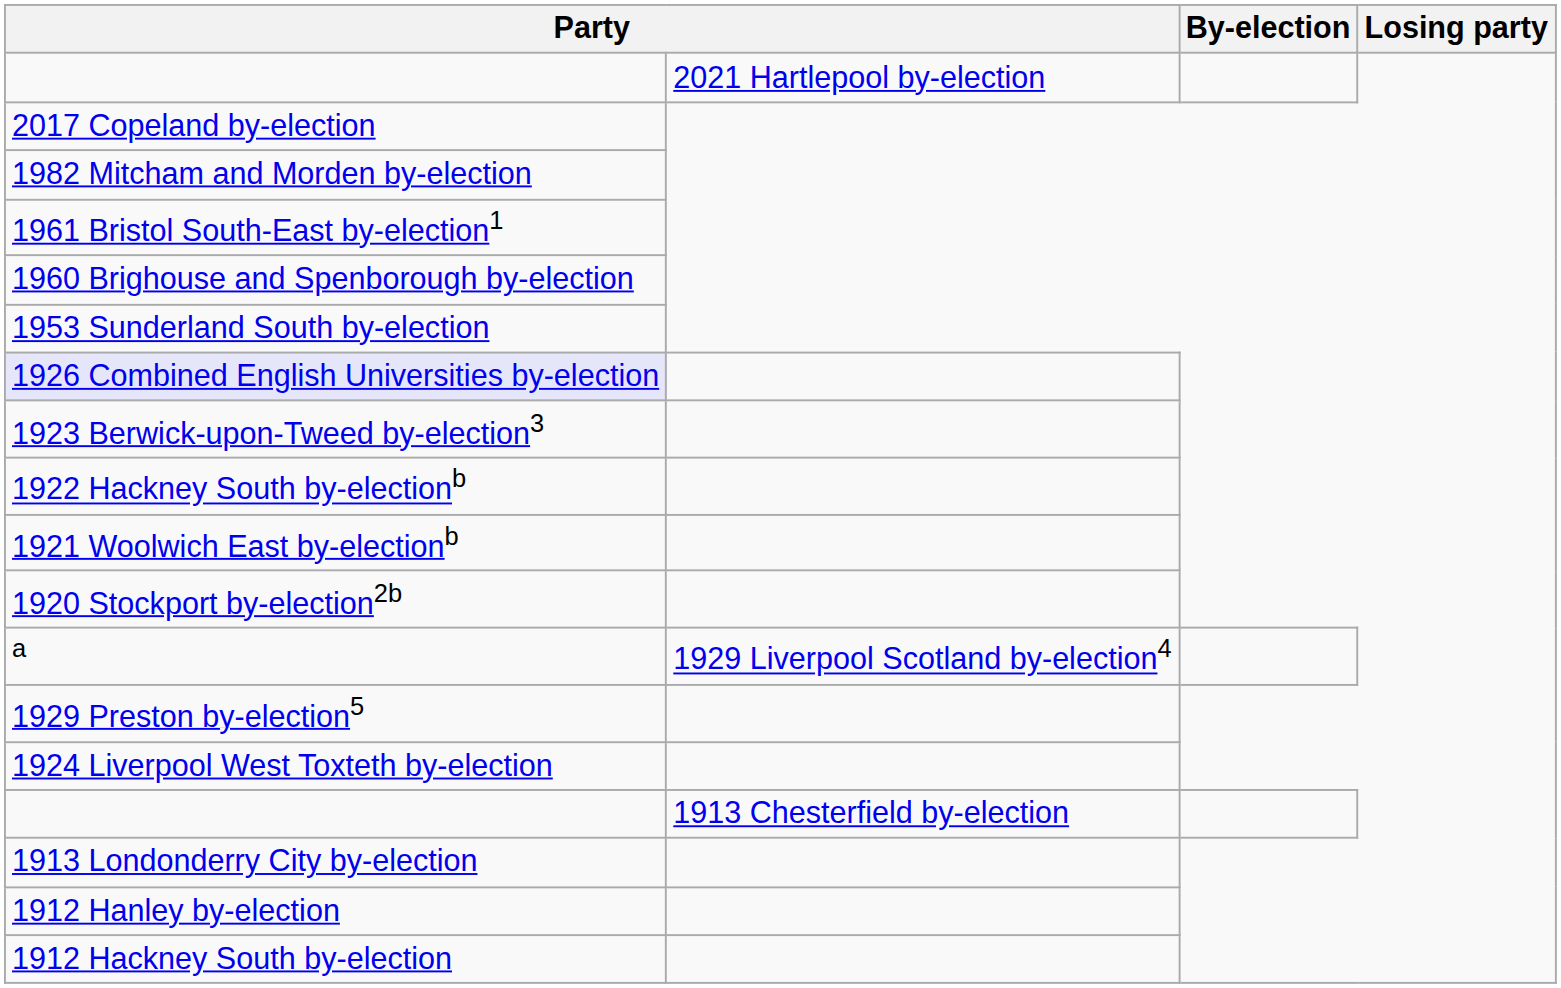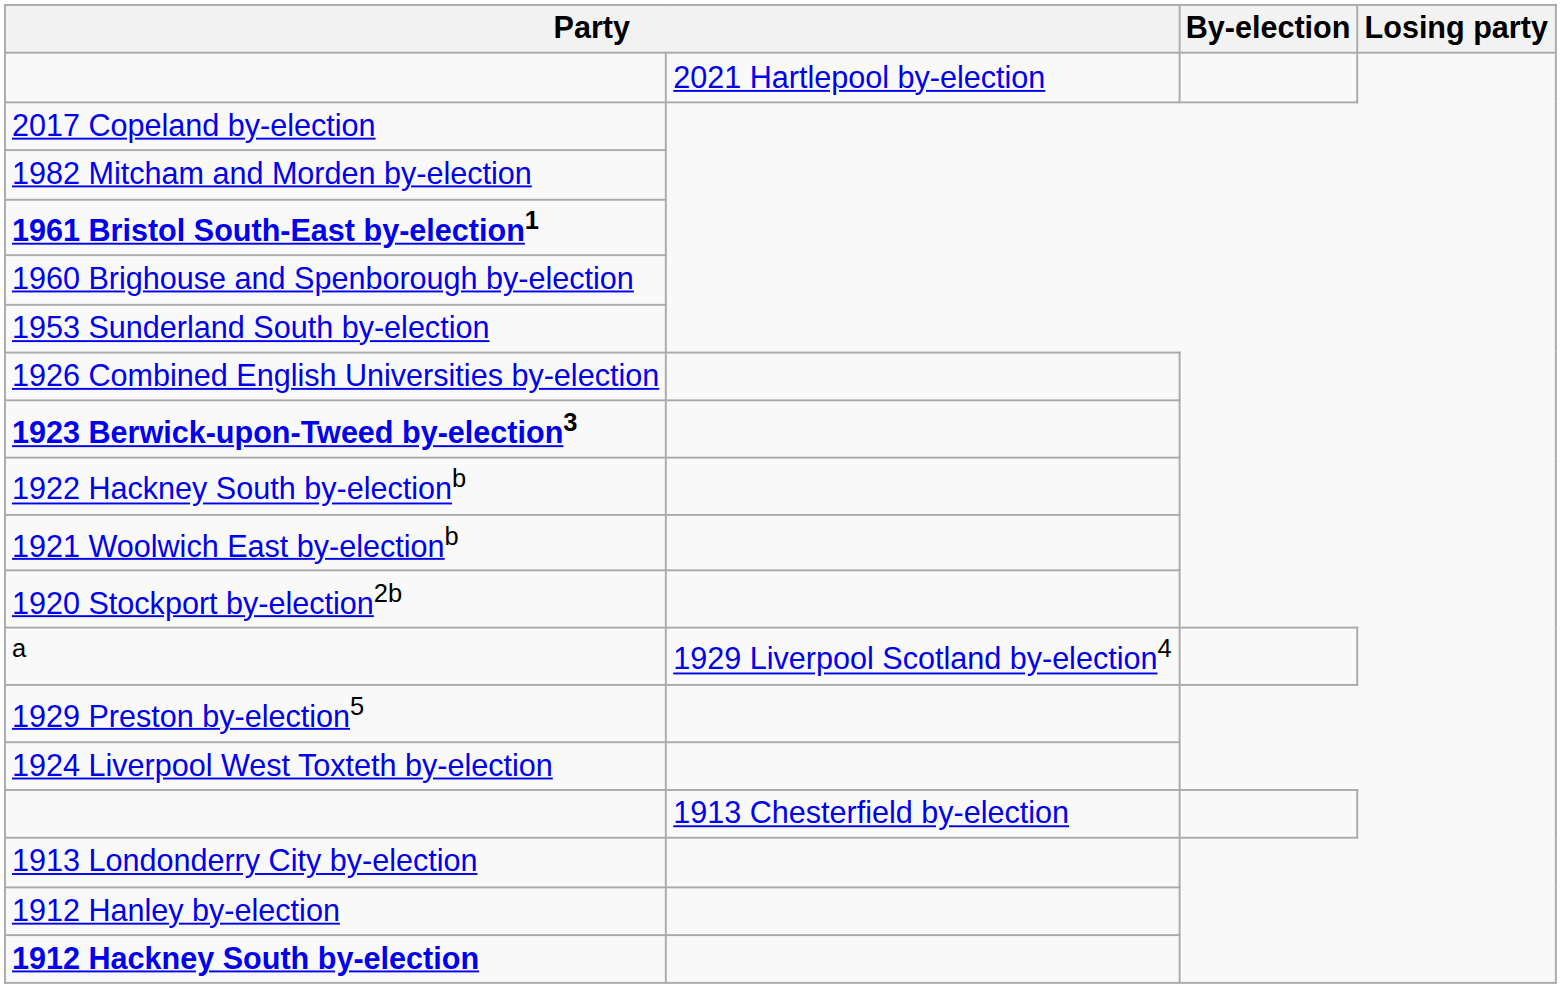(258, 226) normal -> (276, 226) bold
(336, 376) lavender background -> (336, 376) no background
(278, 428) normal -> (295, 428) bold
(232, 958) normal -> (246, 958) bold
